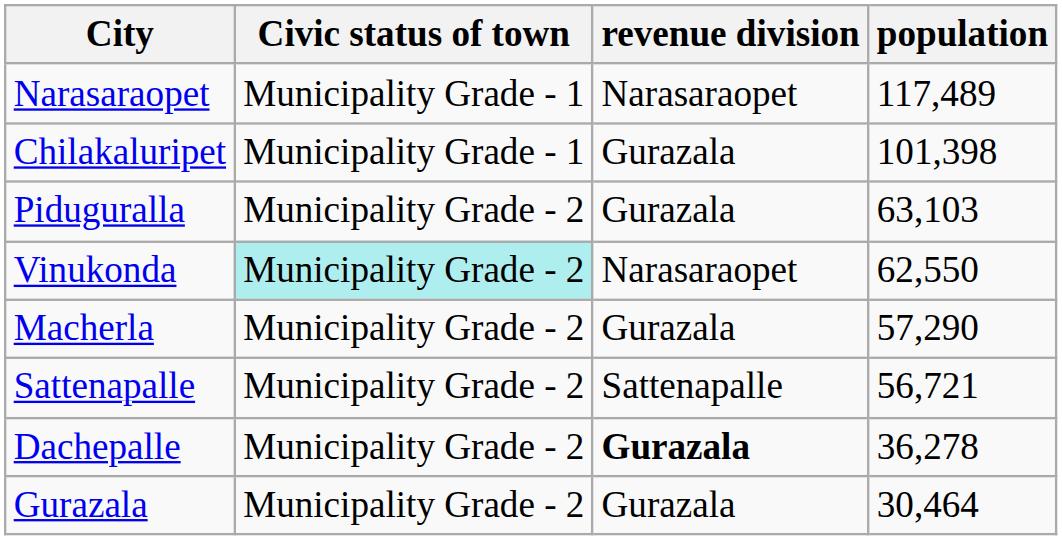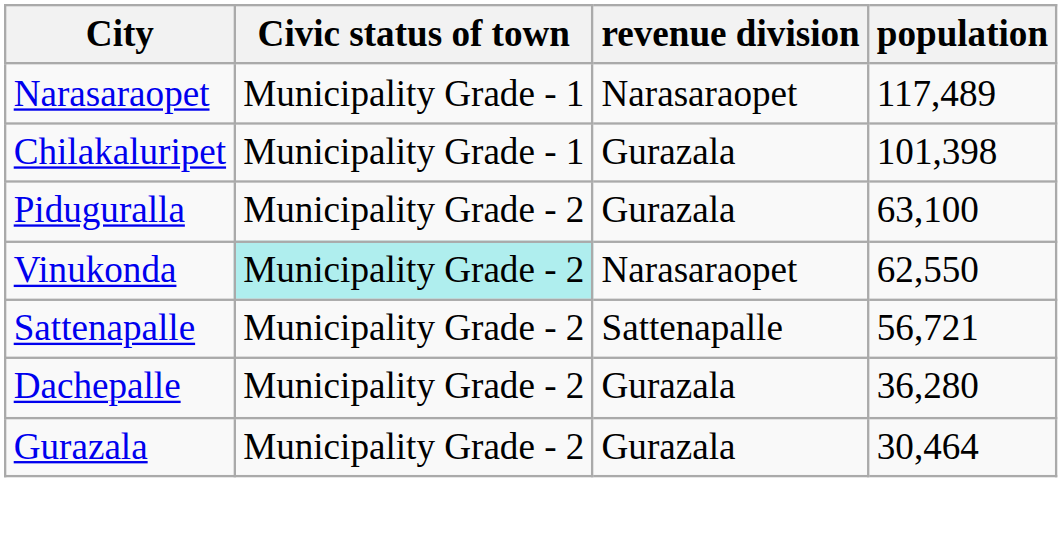(928, 210) 63,103 -> (928, 210) 63,100
- row: (84, 328)
(676, 446) bold -> (668, 387) normal
(928, 446) 36,278 -> (928, 387) 36,280
